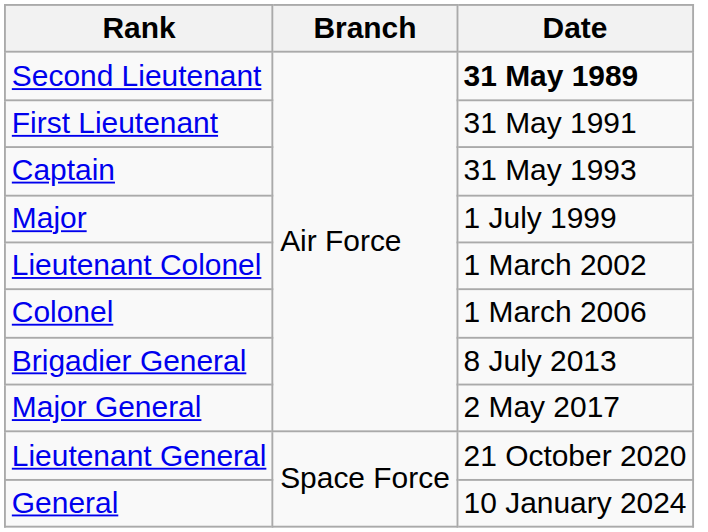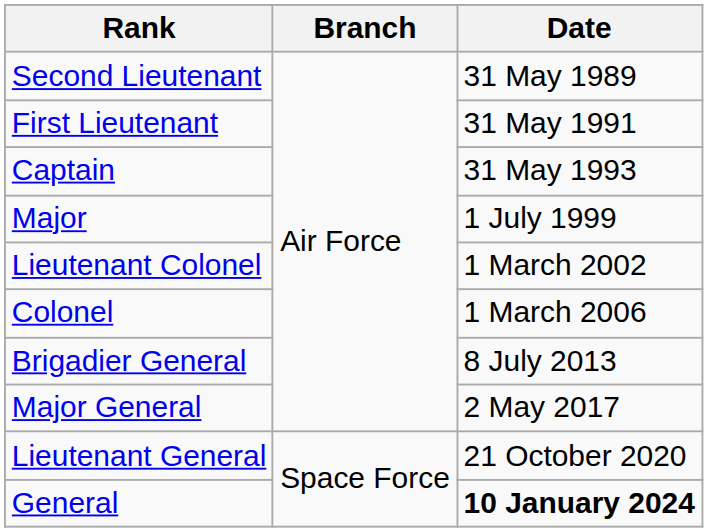(551, 75) bold -> (550, 75) normal
(575, 502) normal -> (579, 502) bold
